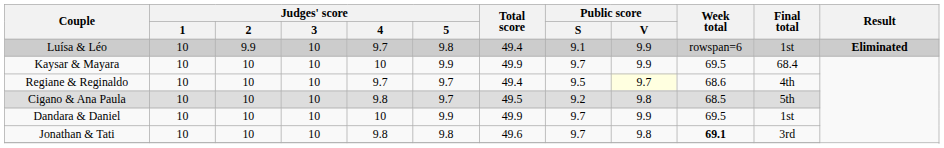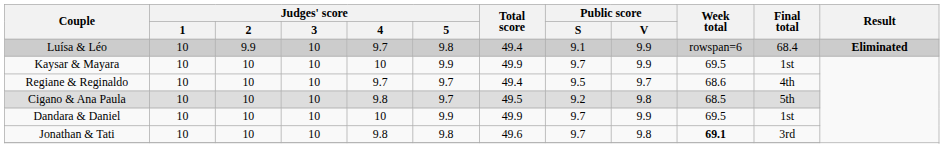(787, 47) 1st -> (787, 47) 68.4
(787, 65) 68.4 -> (787, 65) 1st
(644, 82) lightyellow background -> (644, 82) no background
